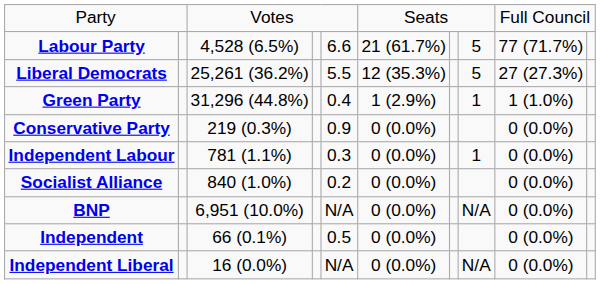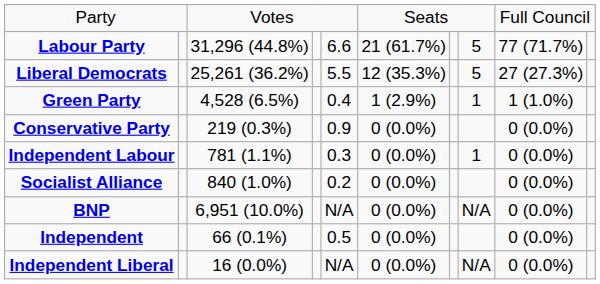(250, 45) 4,528 (6.5%) -> (250, 45) 31,296 (44.8%)
(250, 100) 31,296 (44.8%) -> (250, 100) 4,528 (6.5%)
